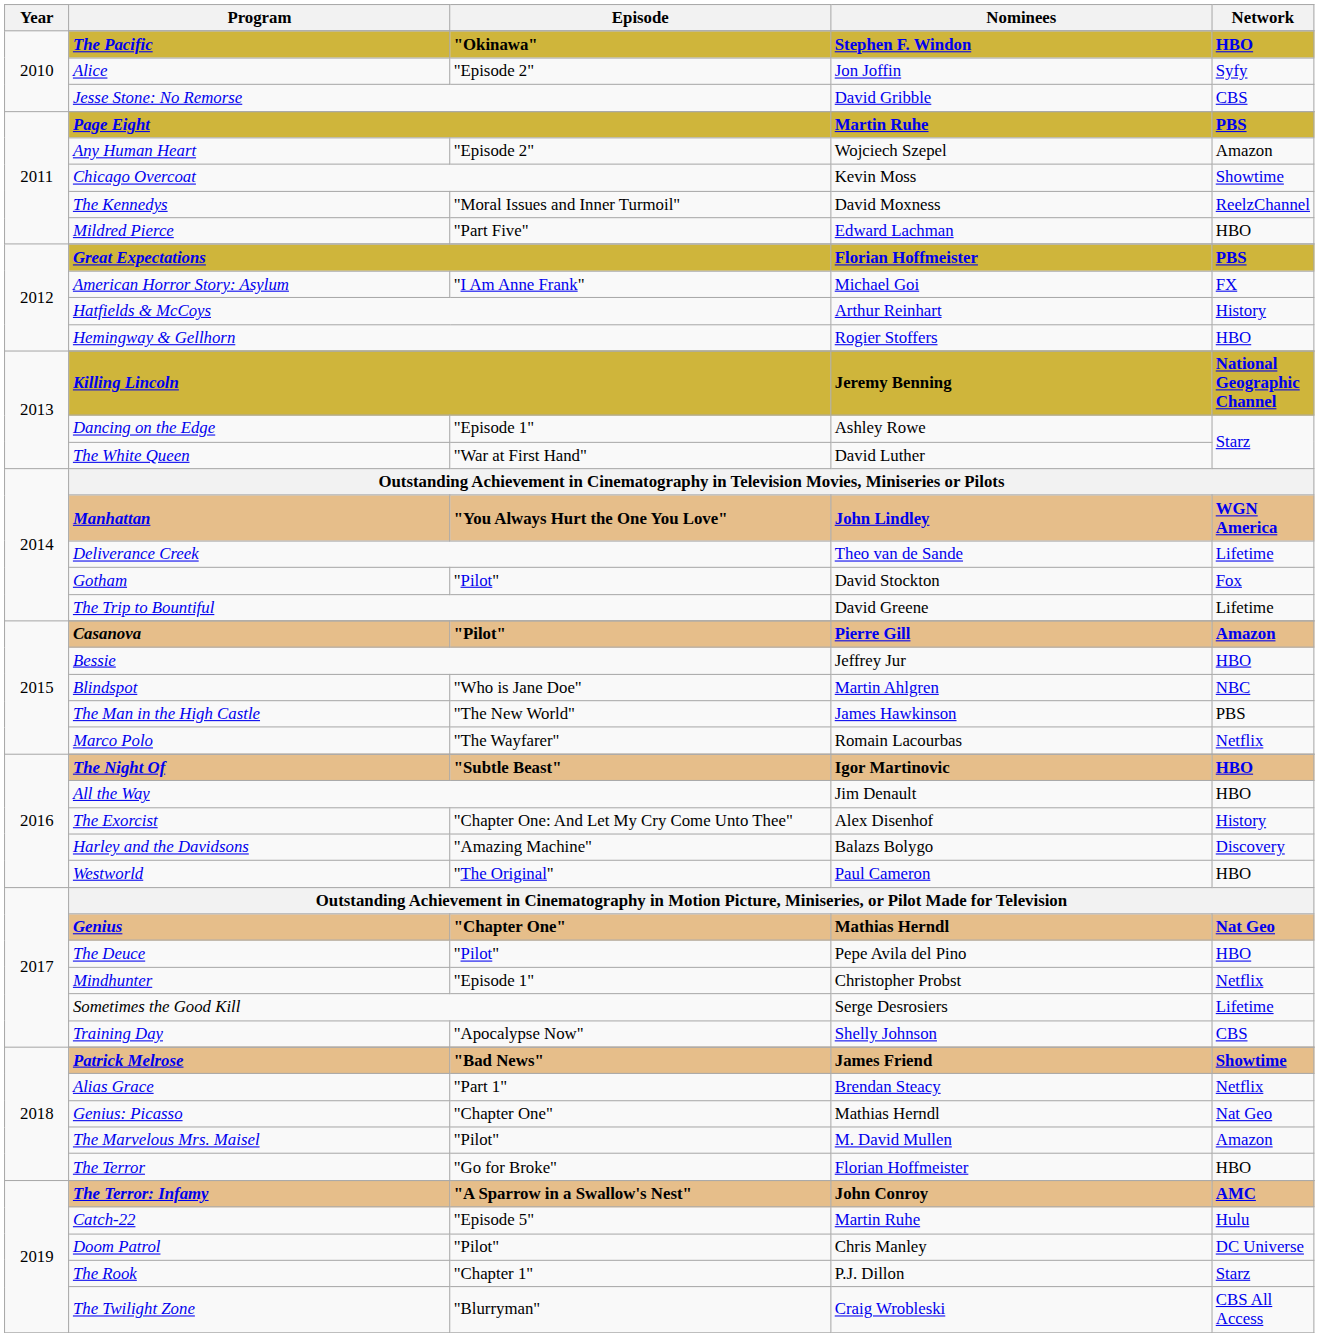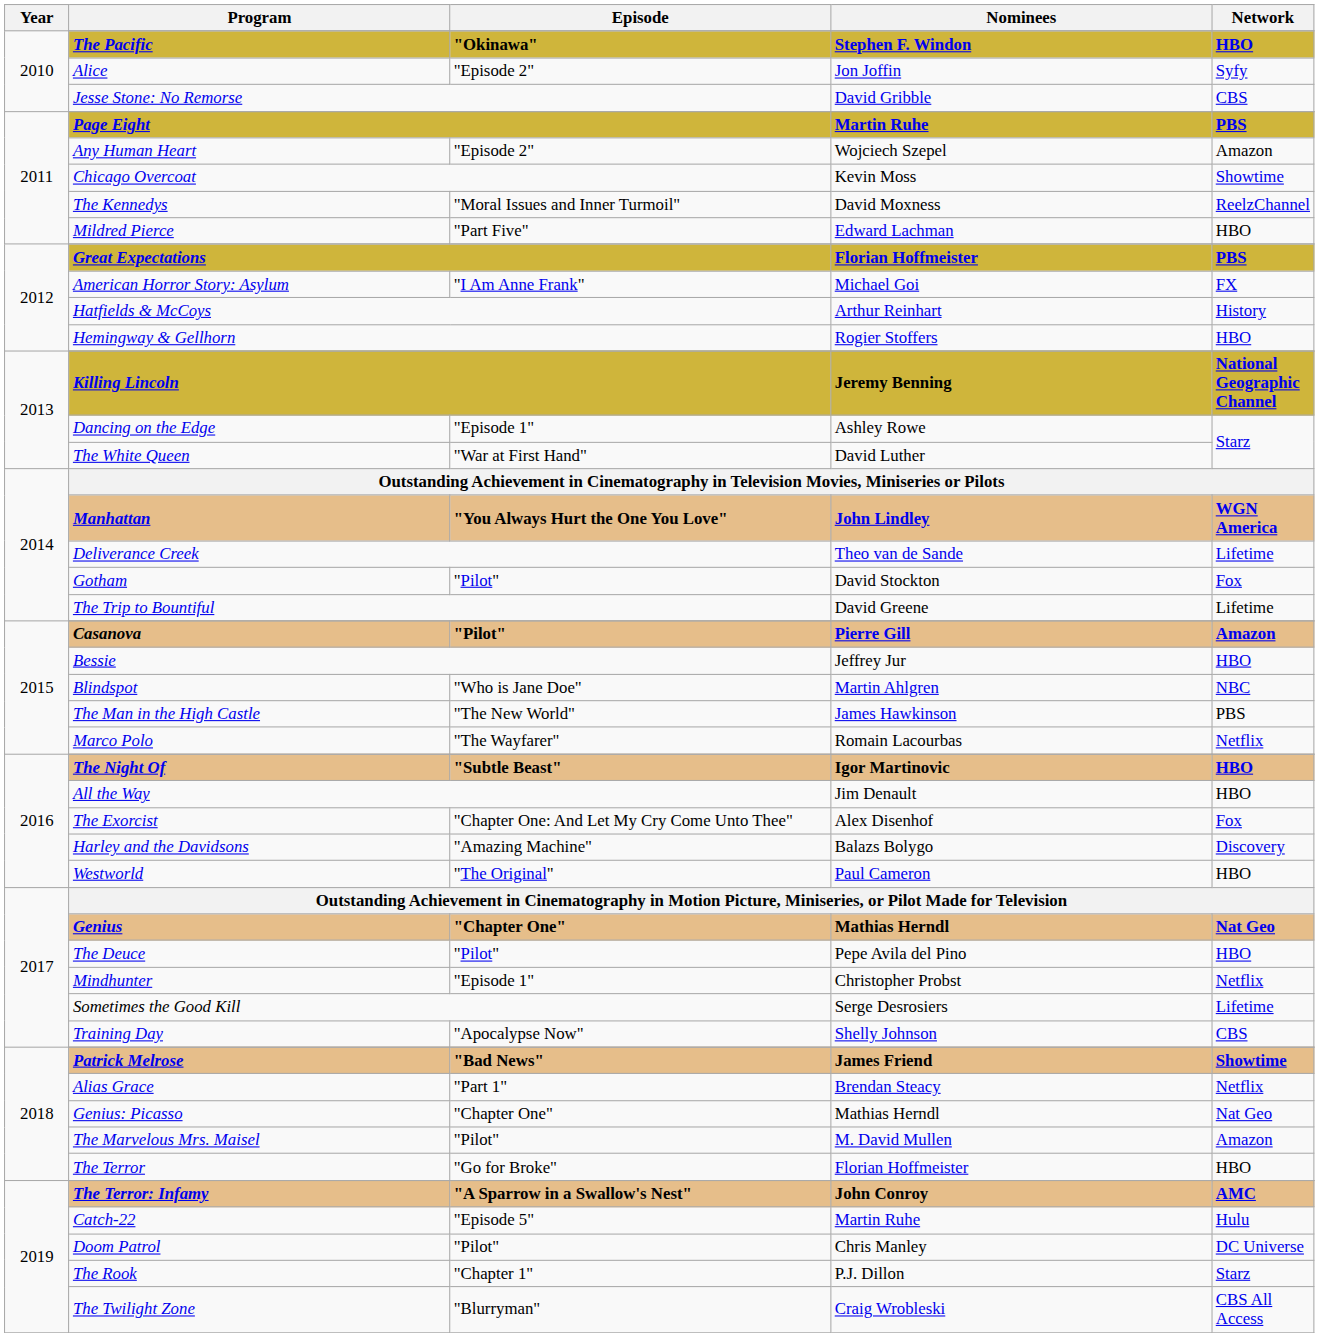(1241, 820) History -> (1229, 820) Fox
